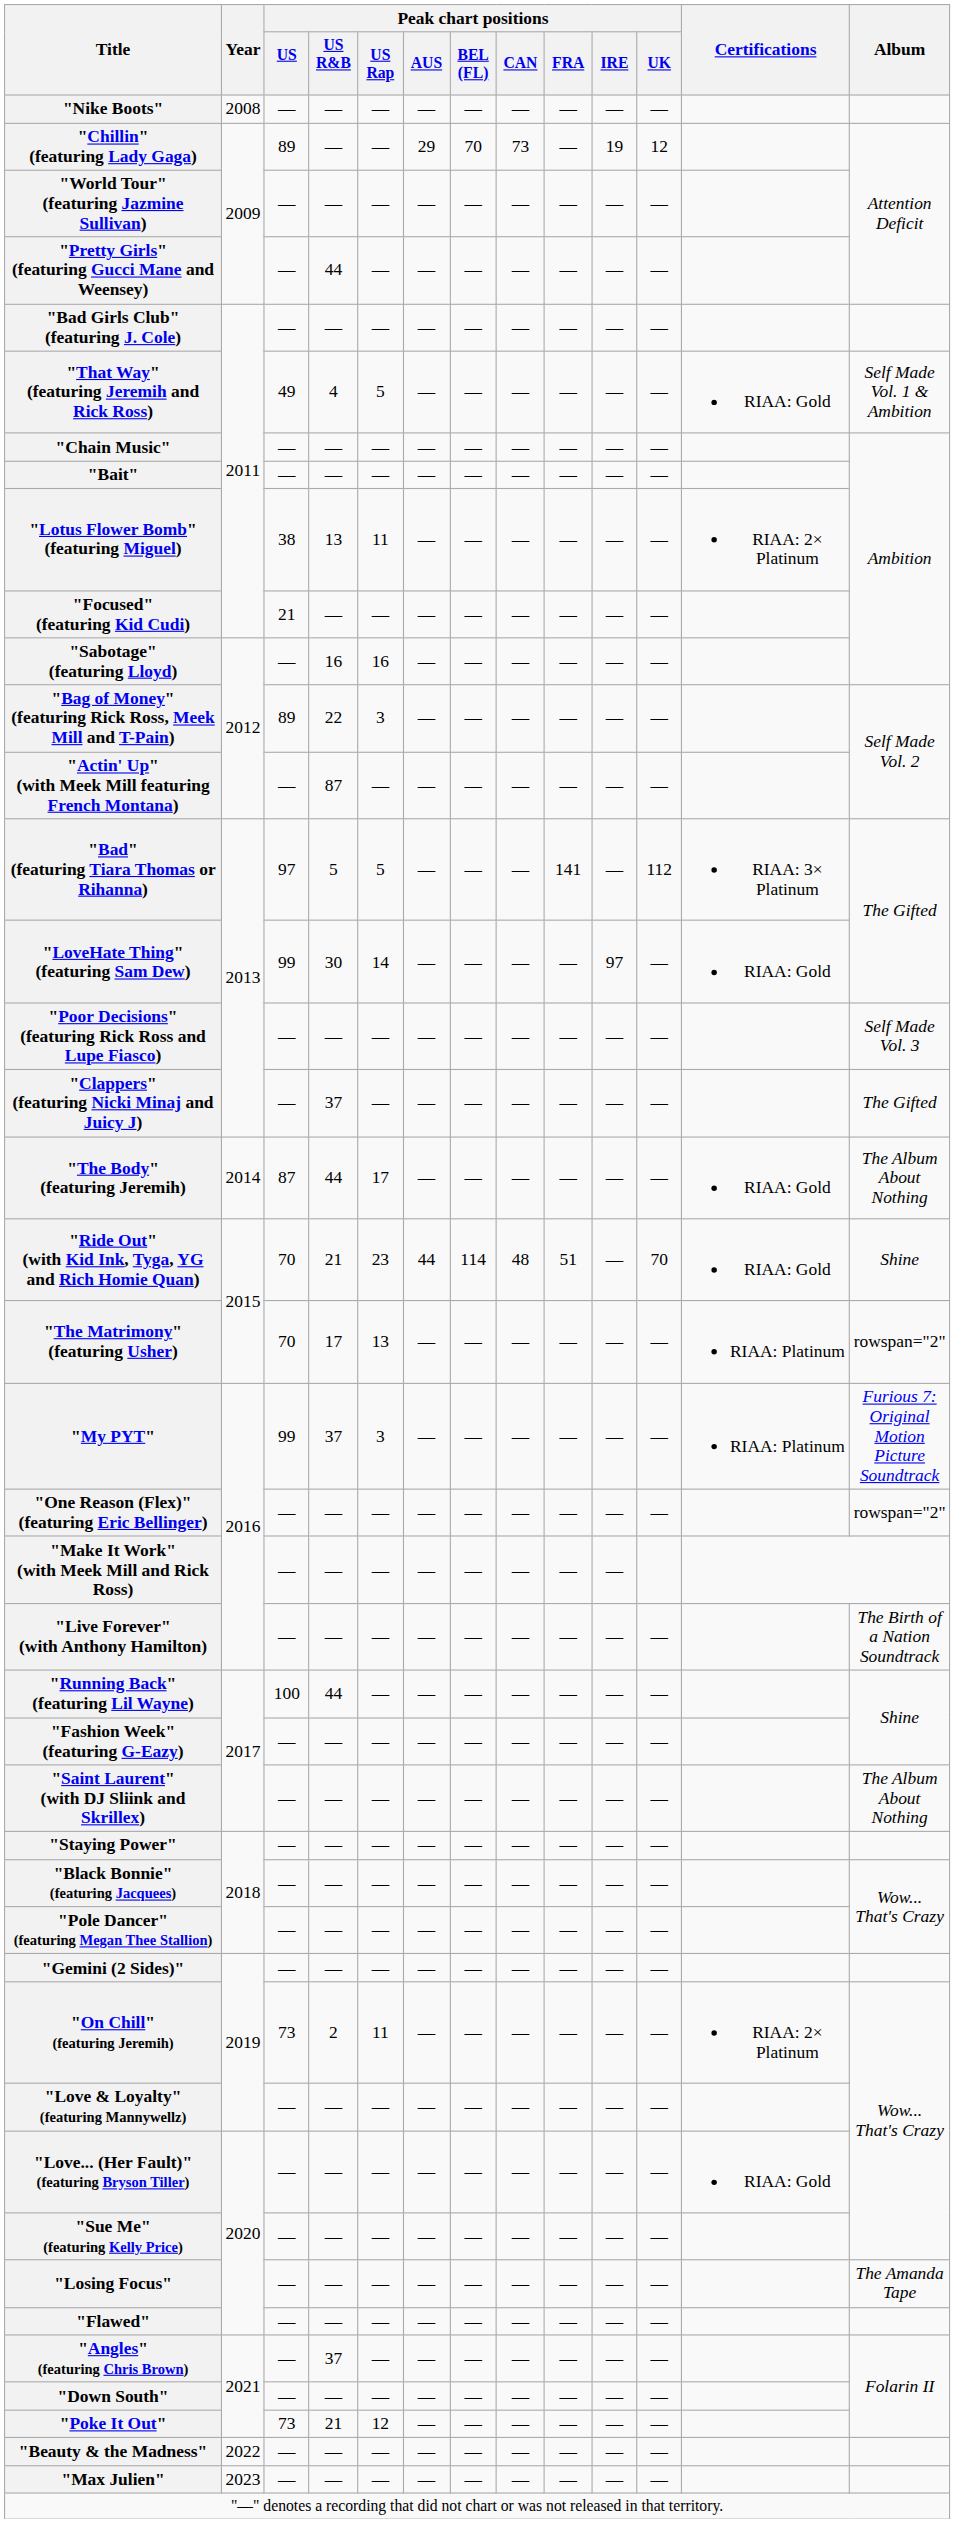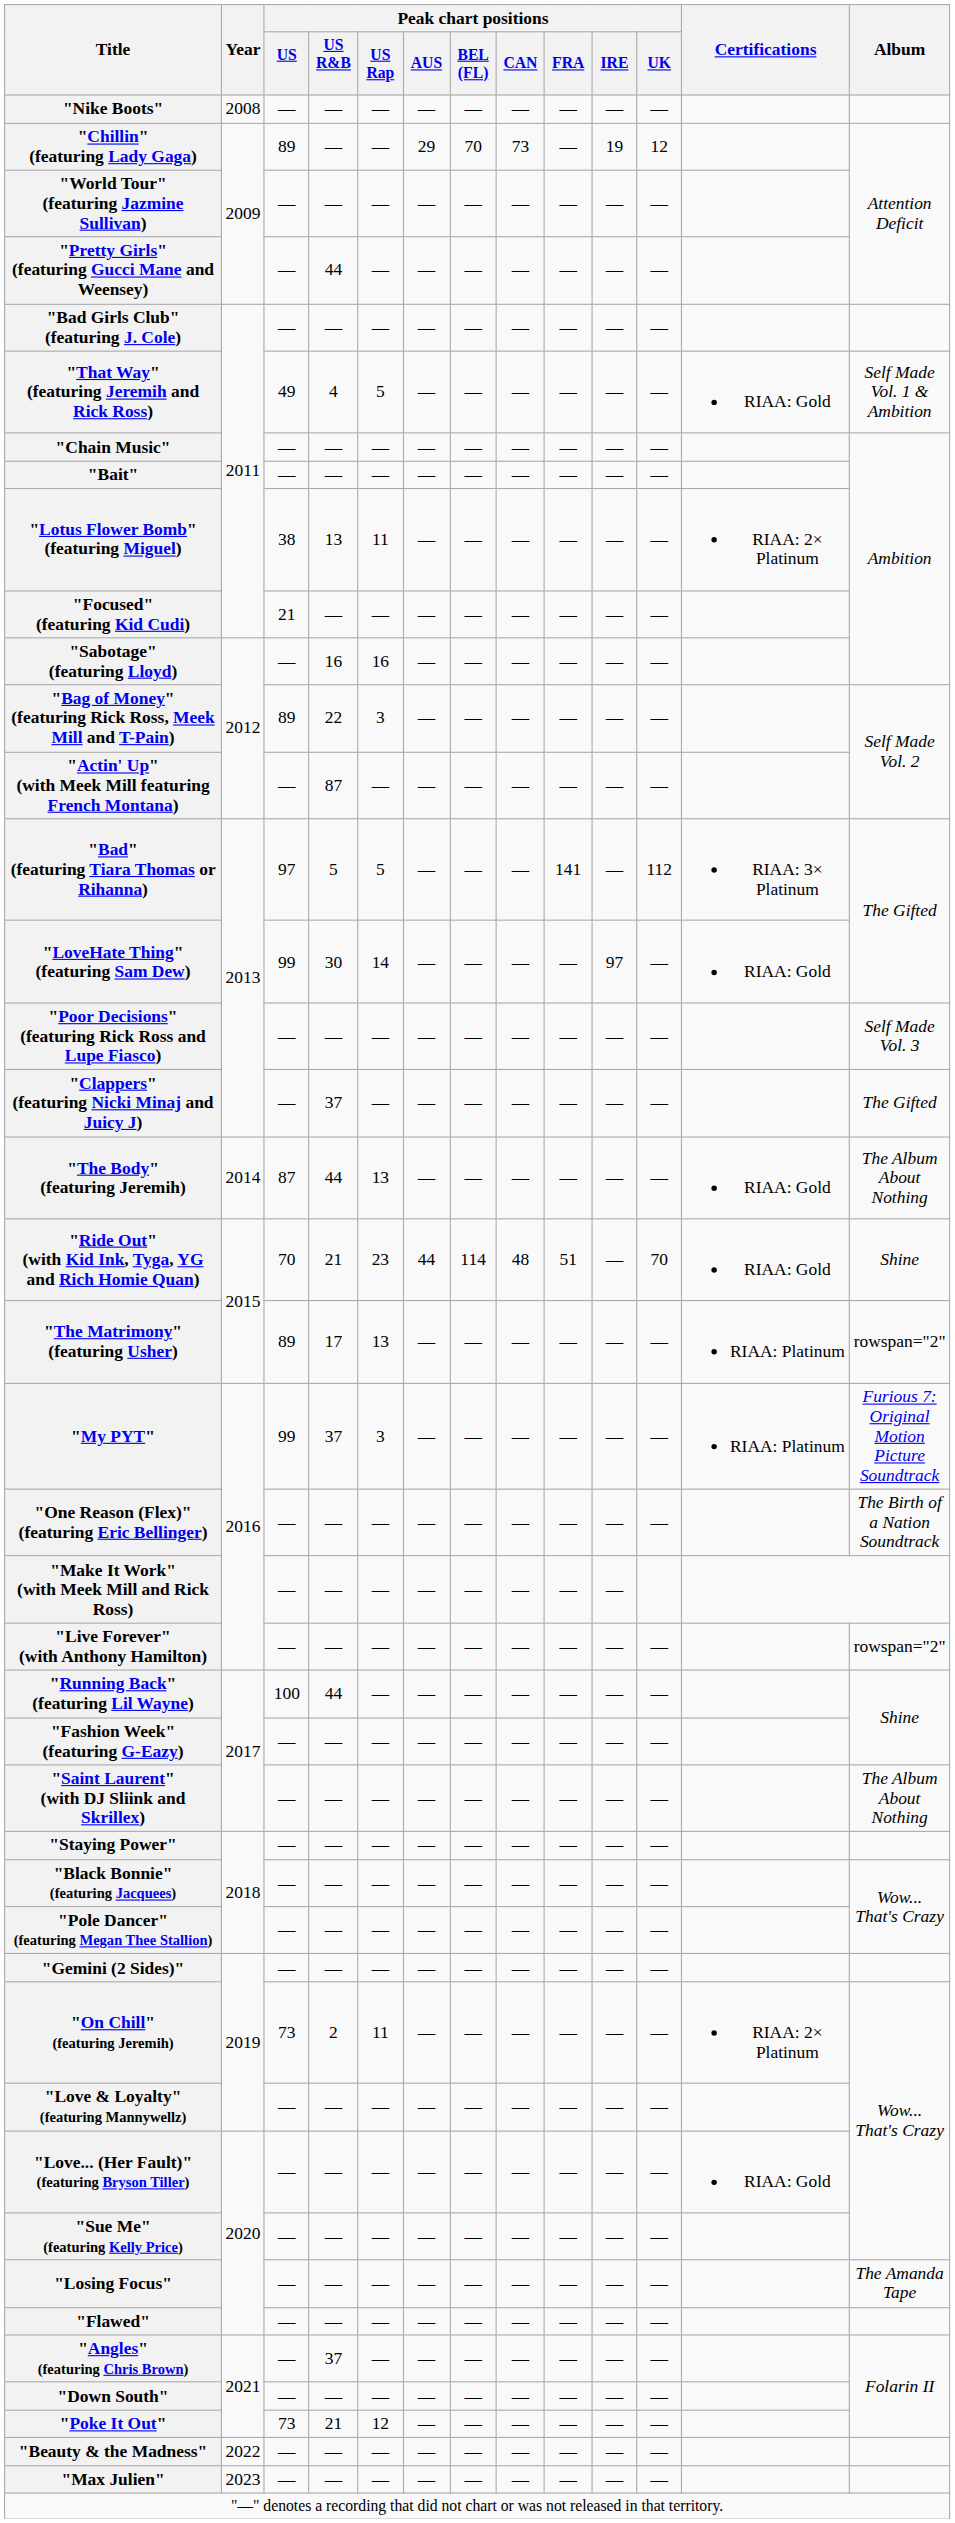(380, 1177) 17 -> (380, 1177) 13
(287, 1341) 70 -> (287, 1341) 89
(900, 1512) rowspan="2" -> (900, 1522) The Birth of a Nation Soundtrack
(900, 1636) The Birth of a Nation Soundtrack -> (900, 1646) rowspan="2"
